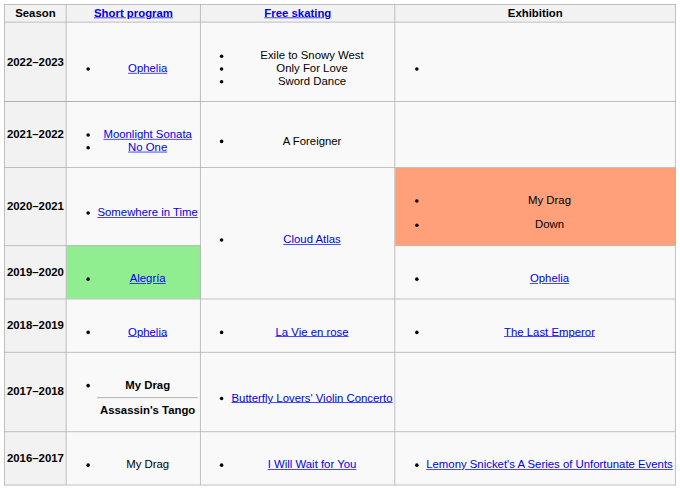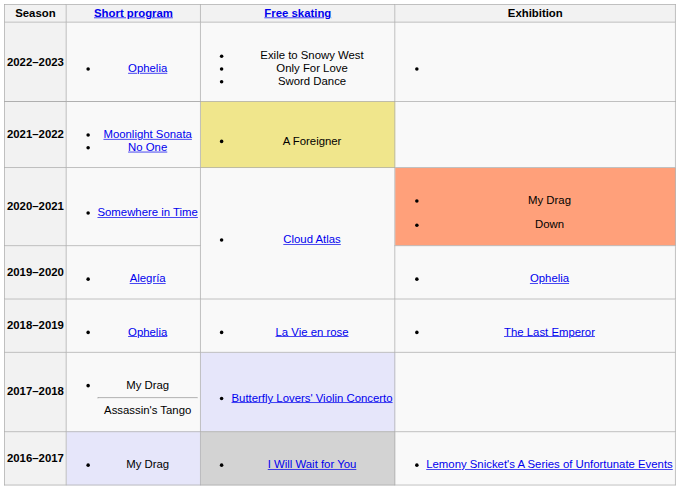(298, 141) no background -> (298, 141) khaki background
(133, 279) lightgreen background -> (133, 279) no background
(133, 398) bold -> (133, 398) normal
(298, 398) no background -> (298, 398) lavender background
(133, 465) no background -> (133, 465) lavender background
(298, 465) no background -> (298, 465) lightgrey background
